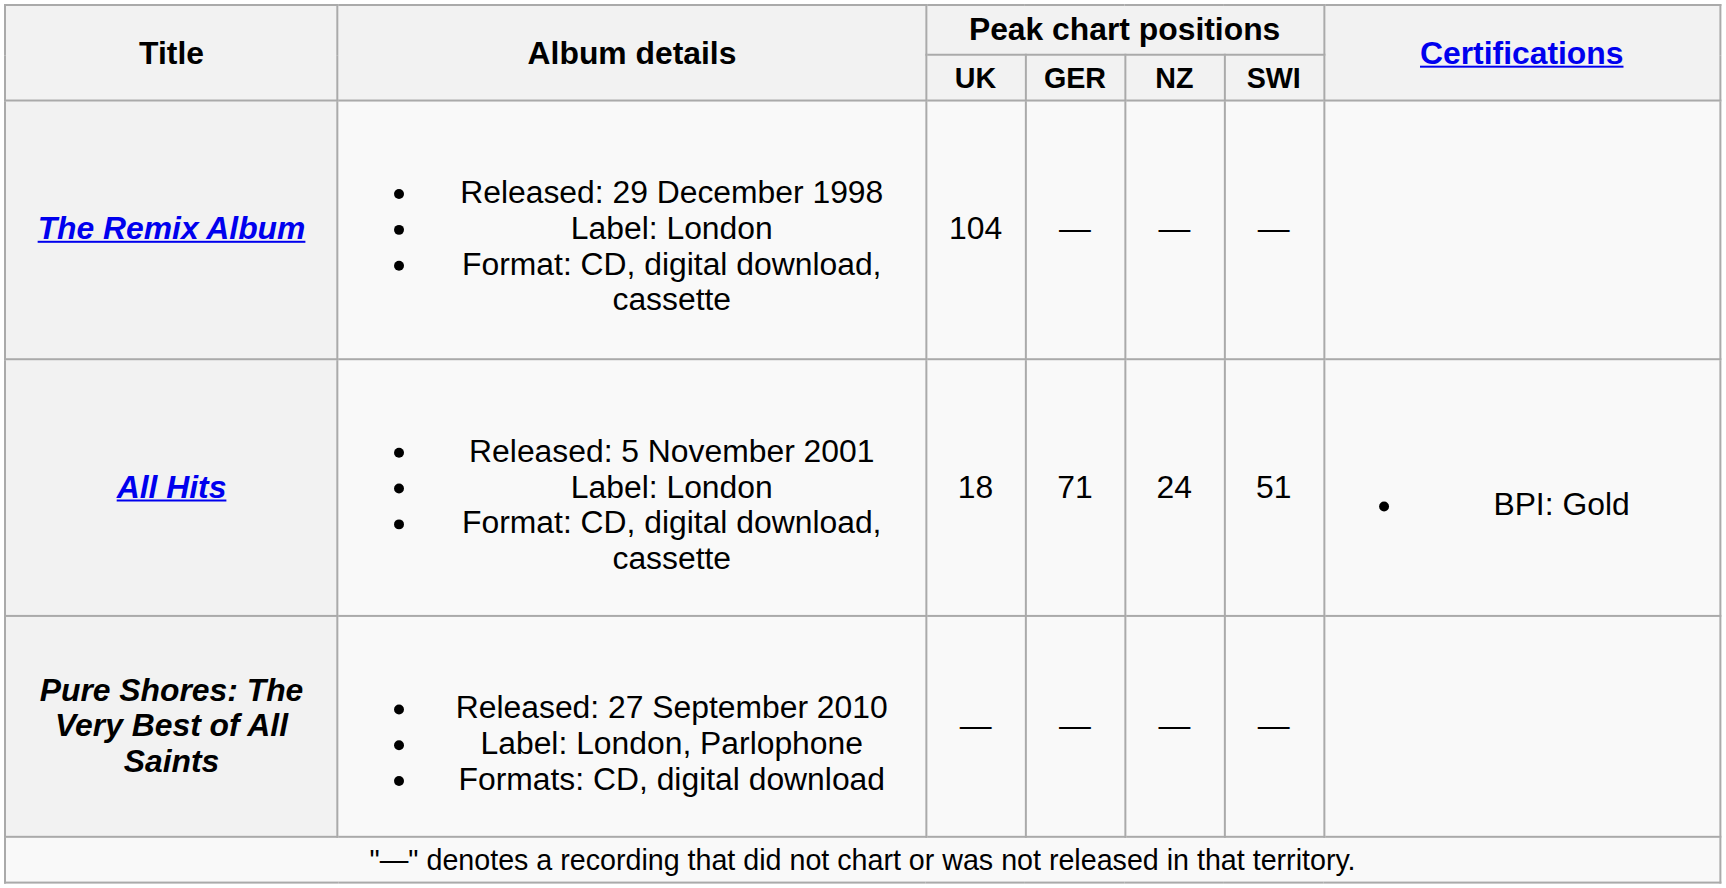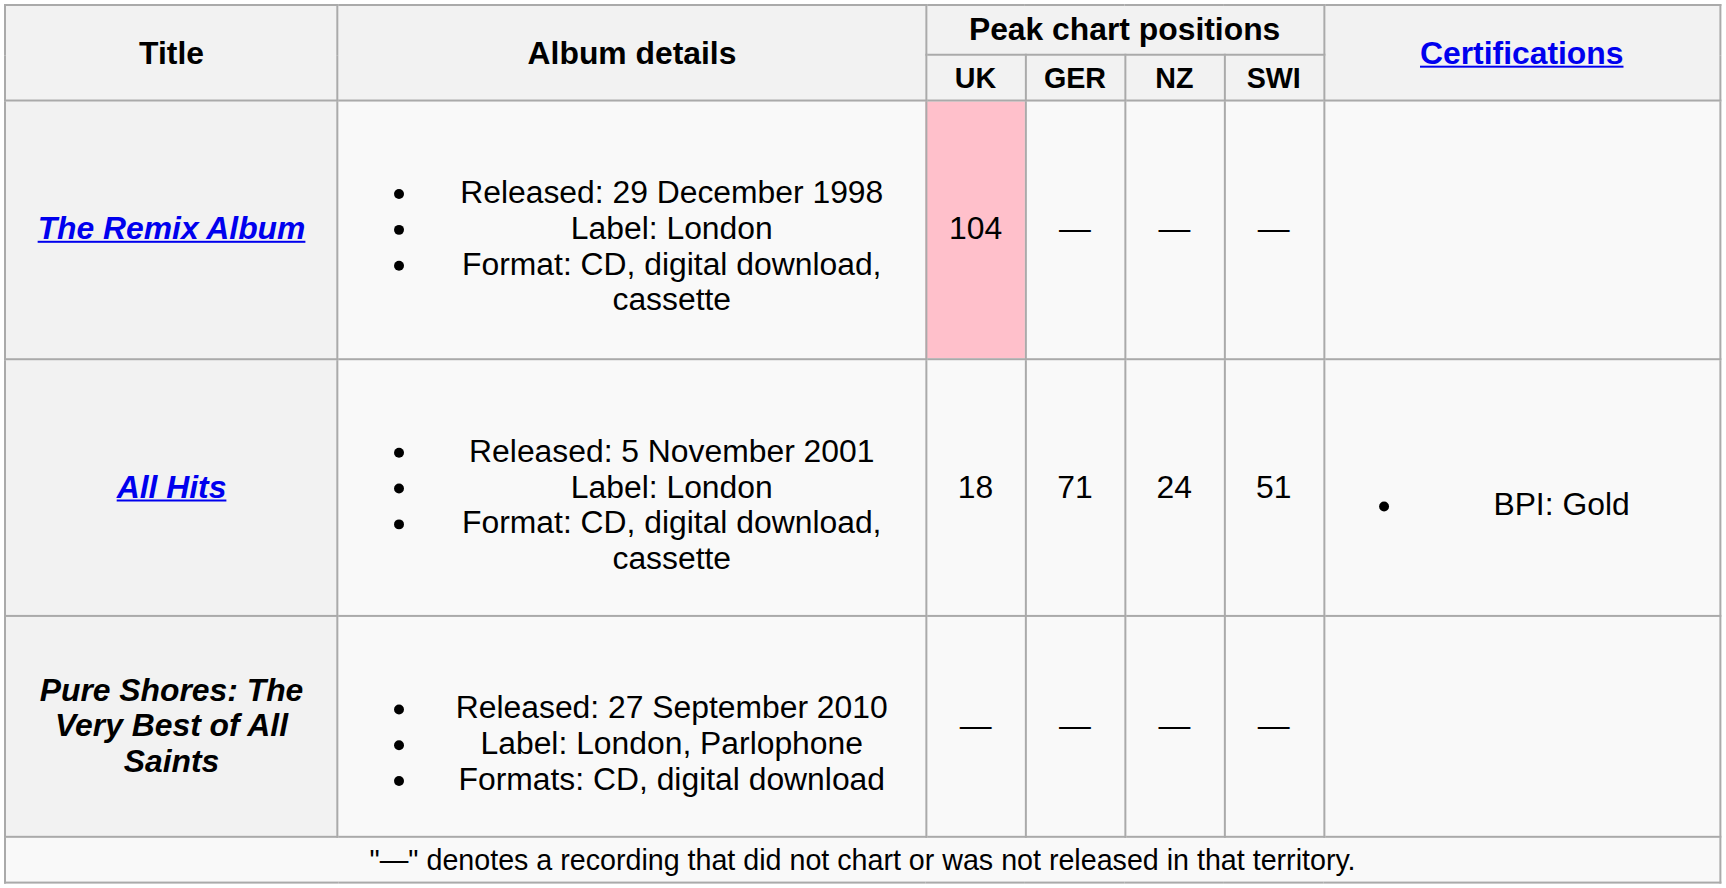(976, 228) no background -> (976, 228) pink background
